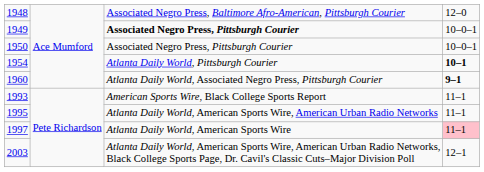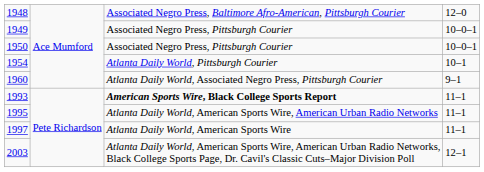(203, 29) bold -> (199, 29) normal
(456, 63) bold -> (456, 63) normal
(453, 79) bold -> (453, 79) normal
(216, 96) normal -> (221, 96) bold
(456, 130) pink background -> (456, 130) no background
